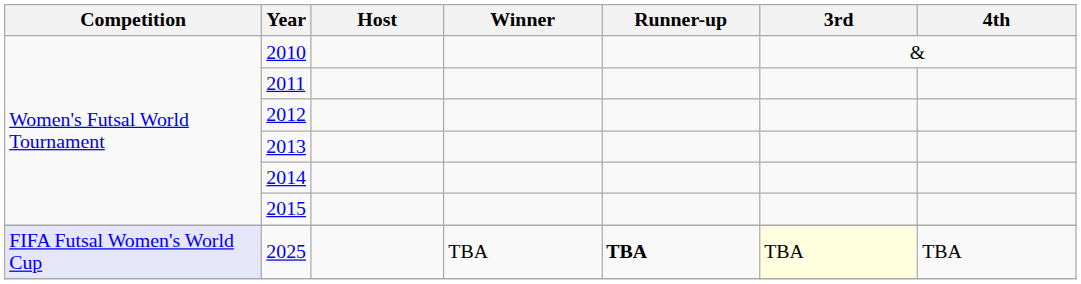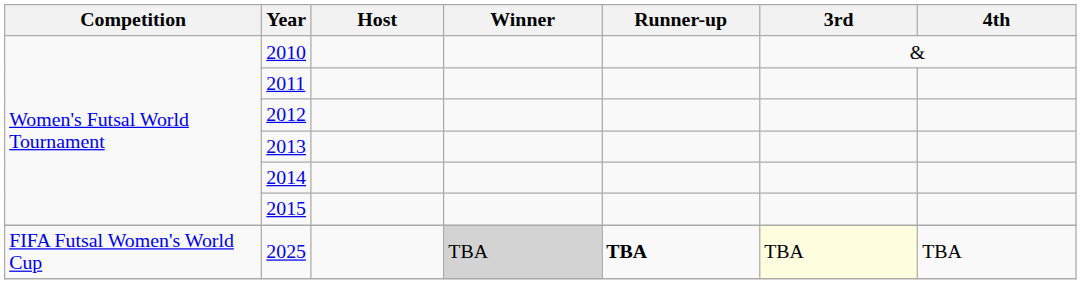(122, 251) lavender background -> (122, 251) no background
(468, 251) no background -> (468, 251) lightgrey background
